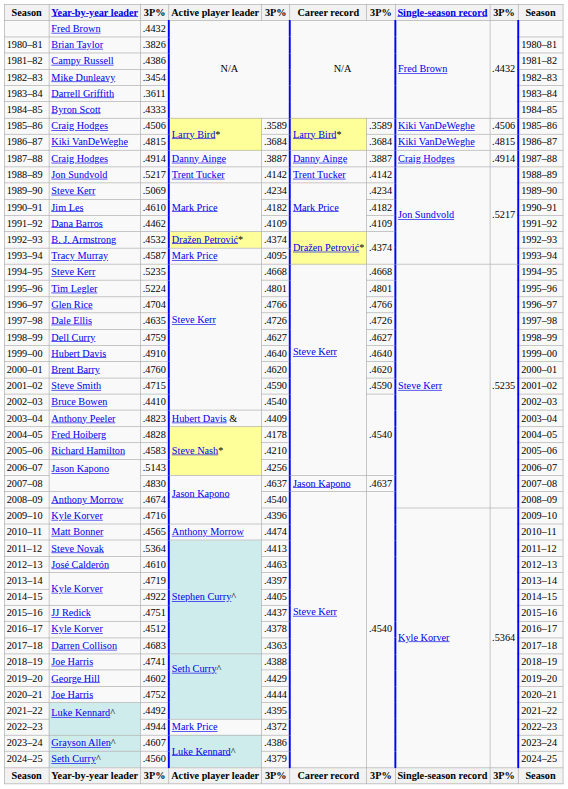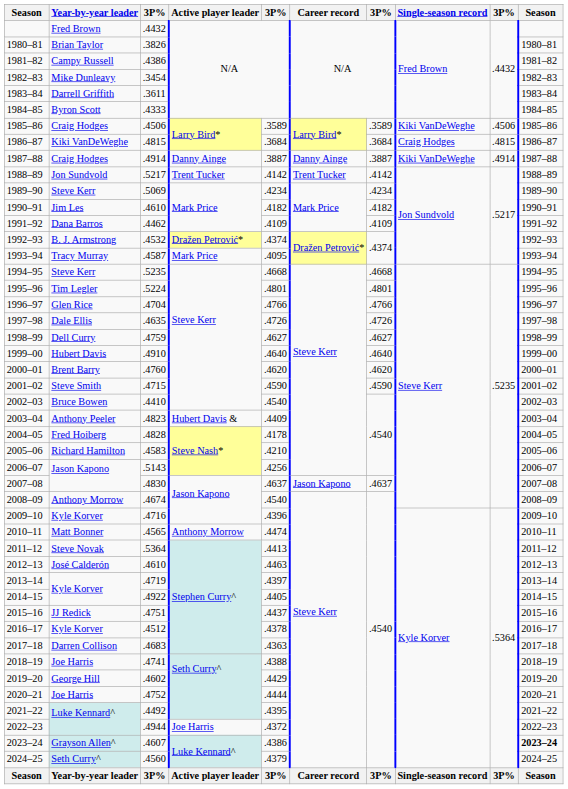(436, 142) Kiki VanDeWeghe -> (426, 142) Craig Hodges
(426, 158) Craig Hodges -> (436, 158) Kiki VanDeWeghe
(195, 727) Mark Price -> (193, 727) Joe Harris
(539, 743) normal -> (539, 743) bold
